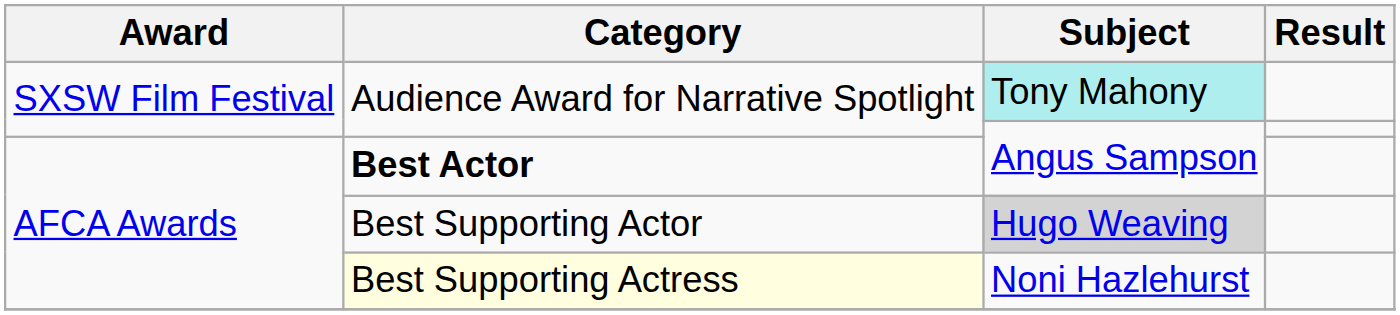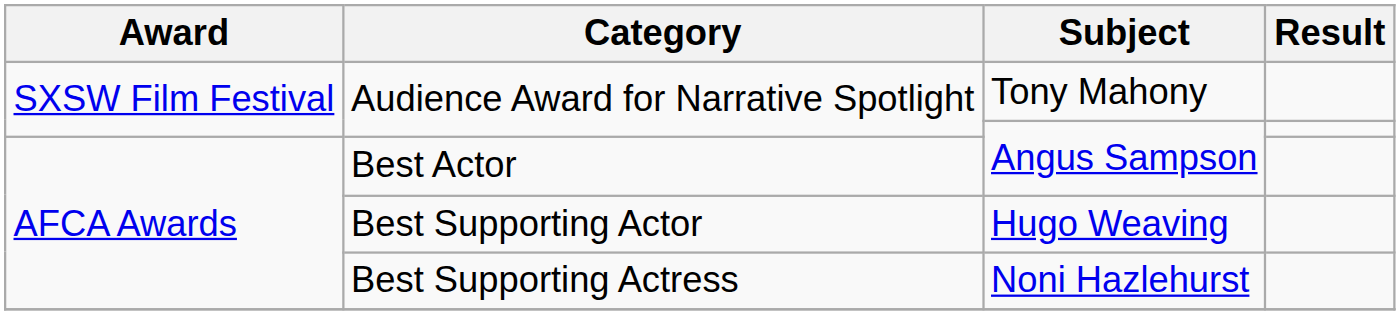(1099, 90) paleturquoise background -> (1099, 90) no background
(442, 165) bold -> (434, 165) normal
(1110, 222) lightgrey background -> (1110, 222) no background
(545, 280) lightyellow background -> (545, 280) no background
